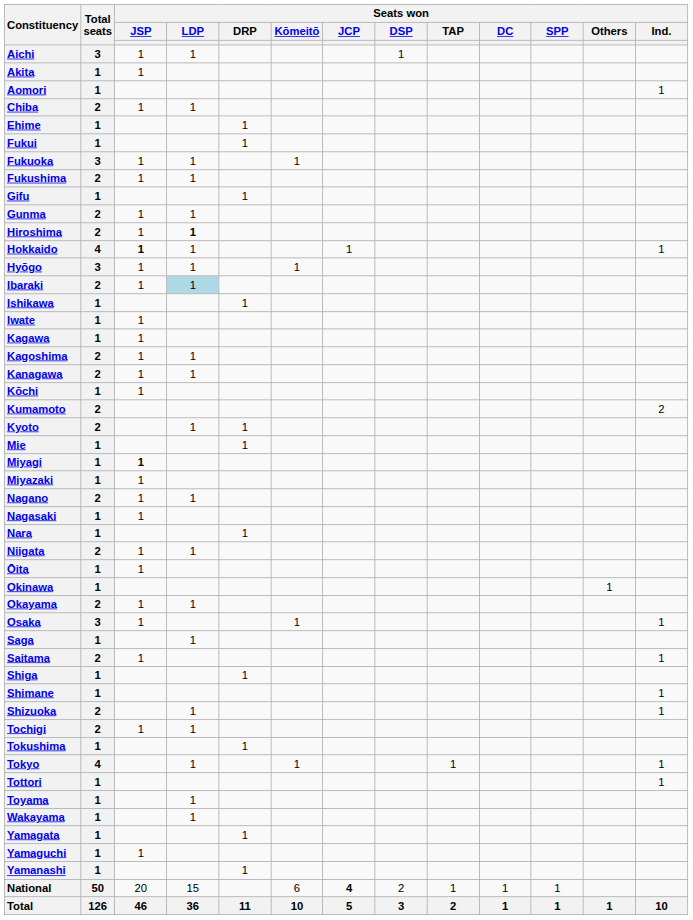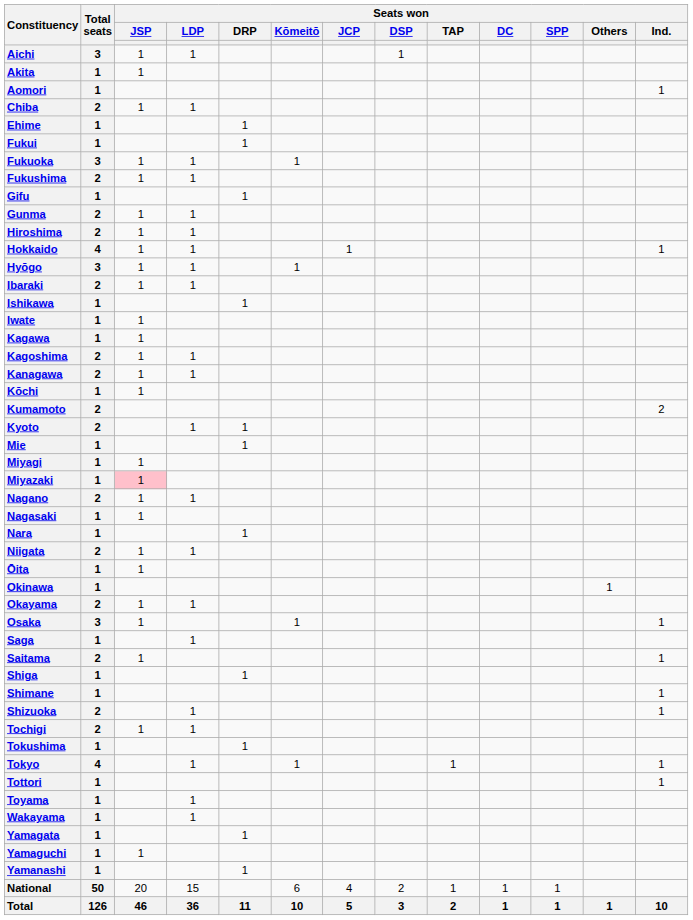(193, 232) bold -> (193, 232) normal
(141, 250) bold -> (141, 250) normal
(193, 285) lightblue background -> (193, 285) no background
(141, 463) bold -> (141, 463) normal
(141, 480) no background -> (141, 480) pink background
(349, 888) bold -> (349, 888) normal
